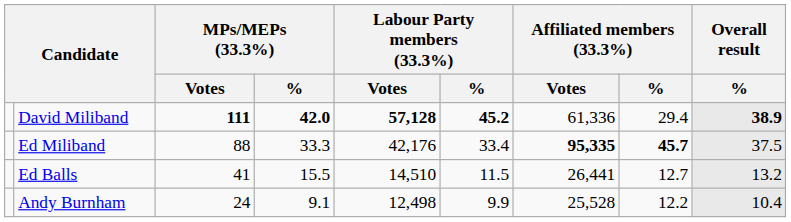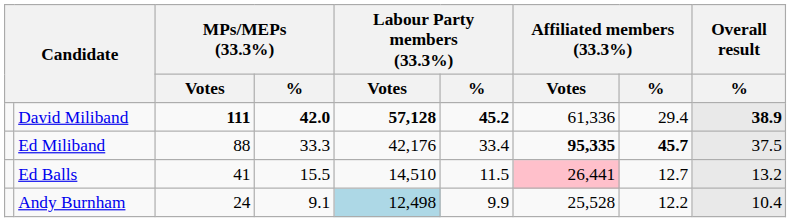(591, 174) no background -> (591, 174) pink background
(412, 202) no background -> (412, 202) lightblue background
